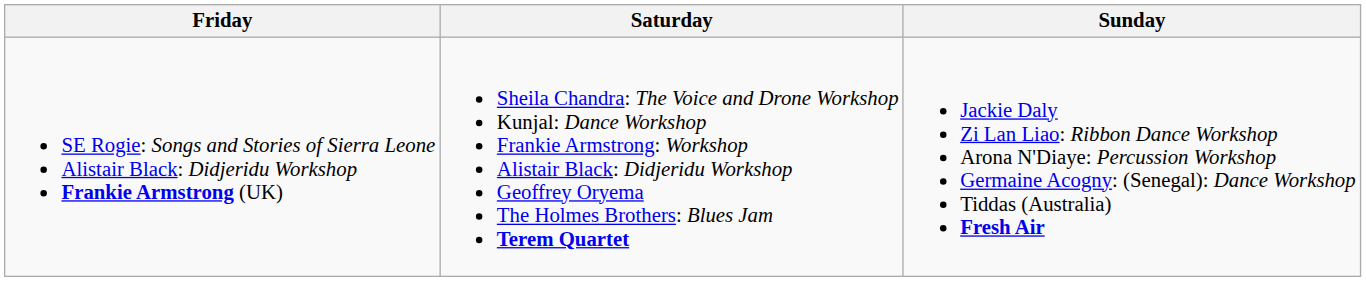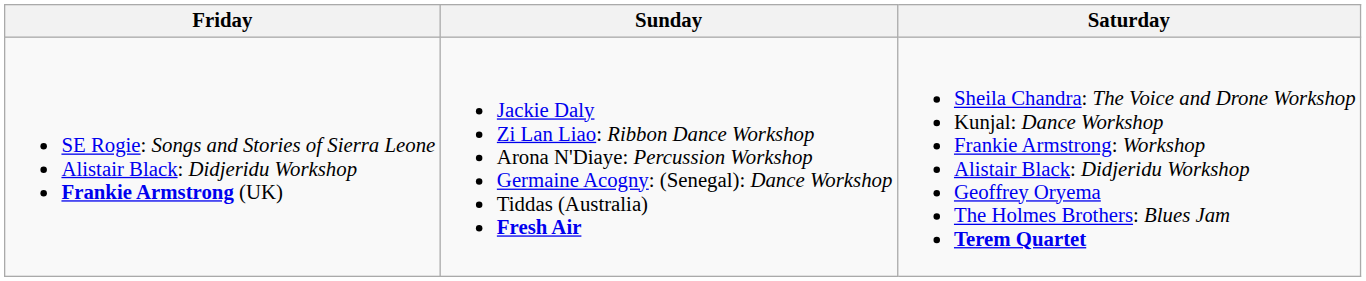columns swapped: (672, 20) <-> (1132, 20)
